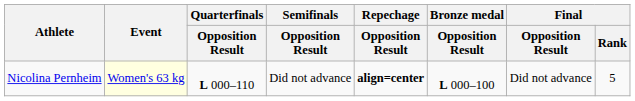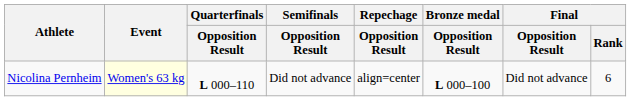(391, 78) bold -> (389, 78) normal
(612, 78) 5 -> (608, 78) 6
